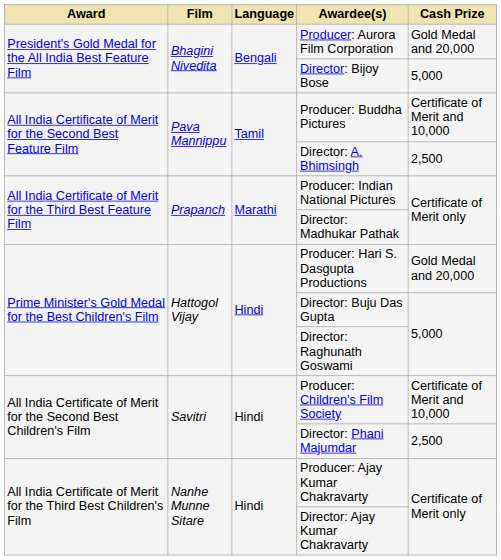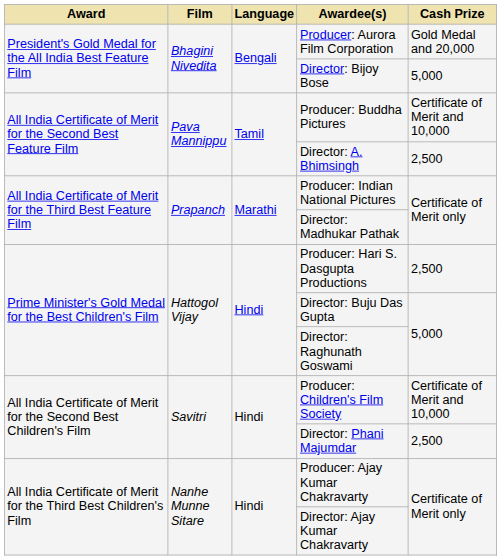(443, 268) Gold Medal and 20,000 -> (427, 268) 2,500
